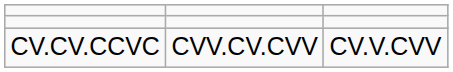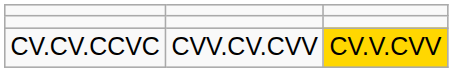(385, 47) no background -> (385, 47) gold background
